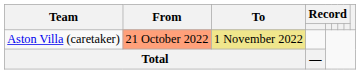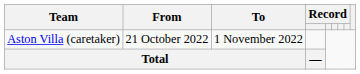(167, 39) lightsalmon background -> (167, 39) no background
(258, 39) khaki background -> (258, 39) no background
